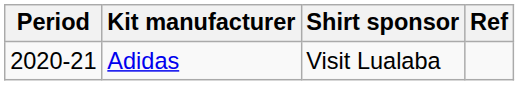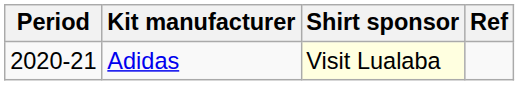(373, 60) no background -> (373, 60) lightyellow background
